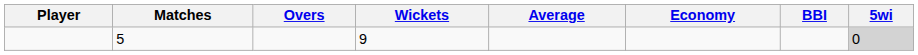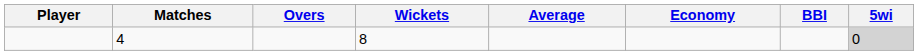(120, 38) 5 -> (120, 38) 4
(363, 38) 9 -> (363, 38) 8
